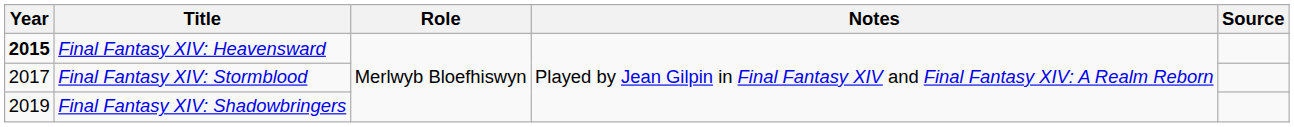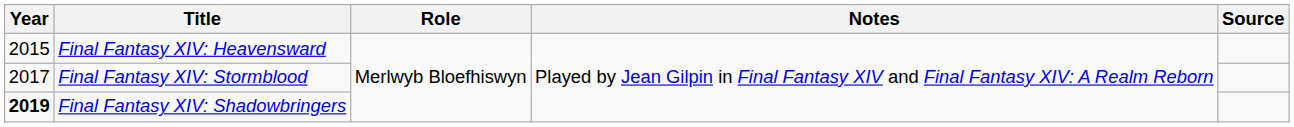(29, 48) bold -> (29, 48) normal
(29, 106) normal -> (29, 106) bold
